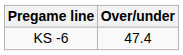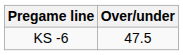(138, 38) 47.4 -> (138, 38) 47.5
